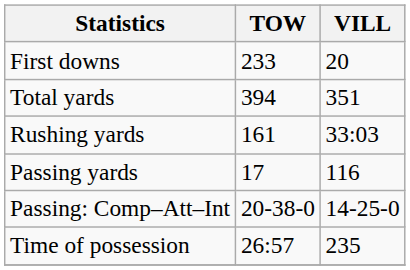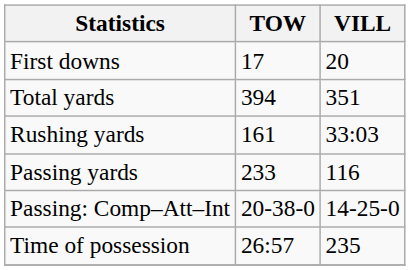(258, 60) 233 -> (253, 60) 17
(253, 171) 17 -> (258, 171) 233
